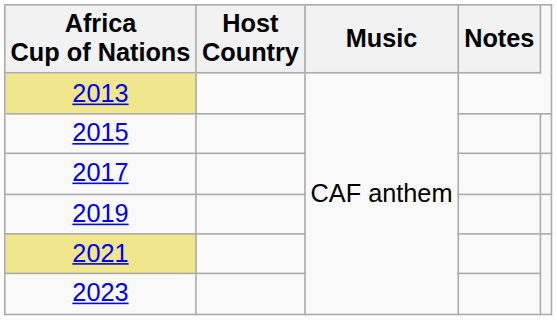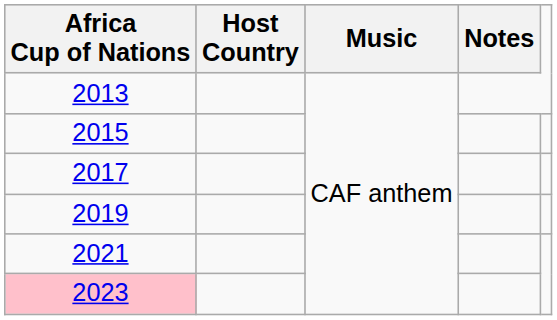(100, 93) khaki background -> (100, 93) no background
(100, 253) khaki background -> (100, 253) no background
(100, 293) no background -> (100, 293) pink background
